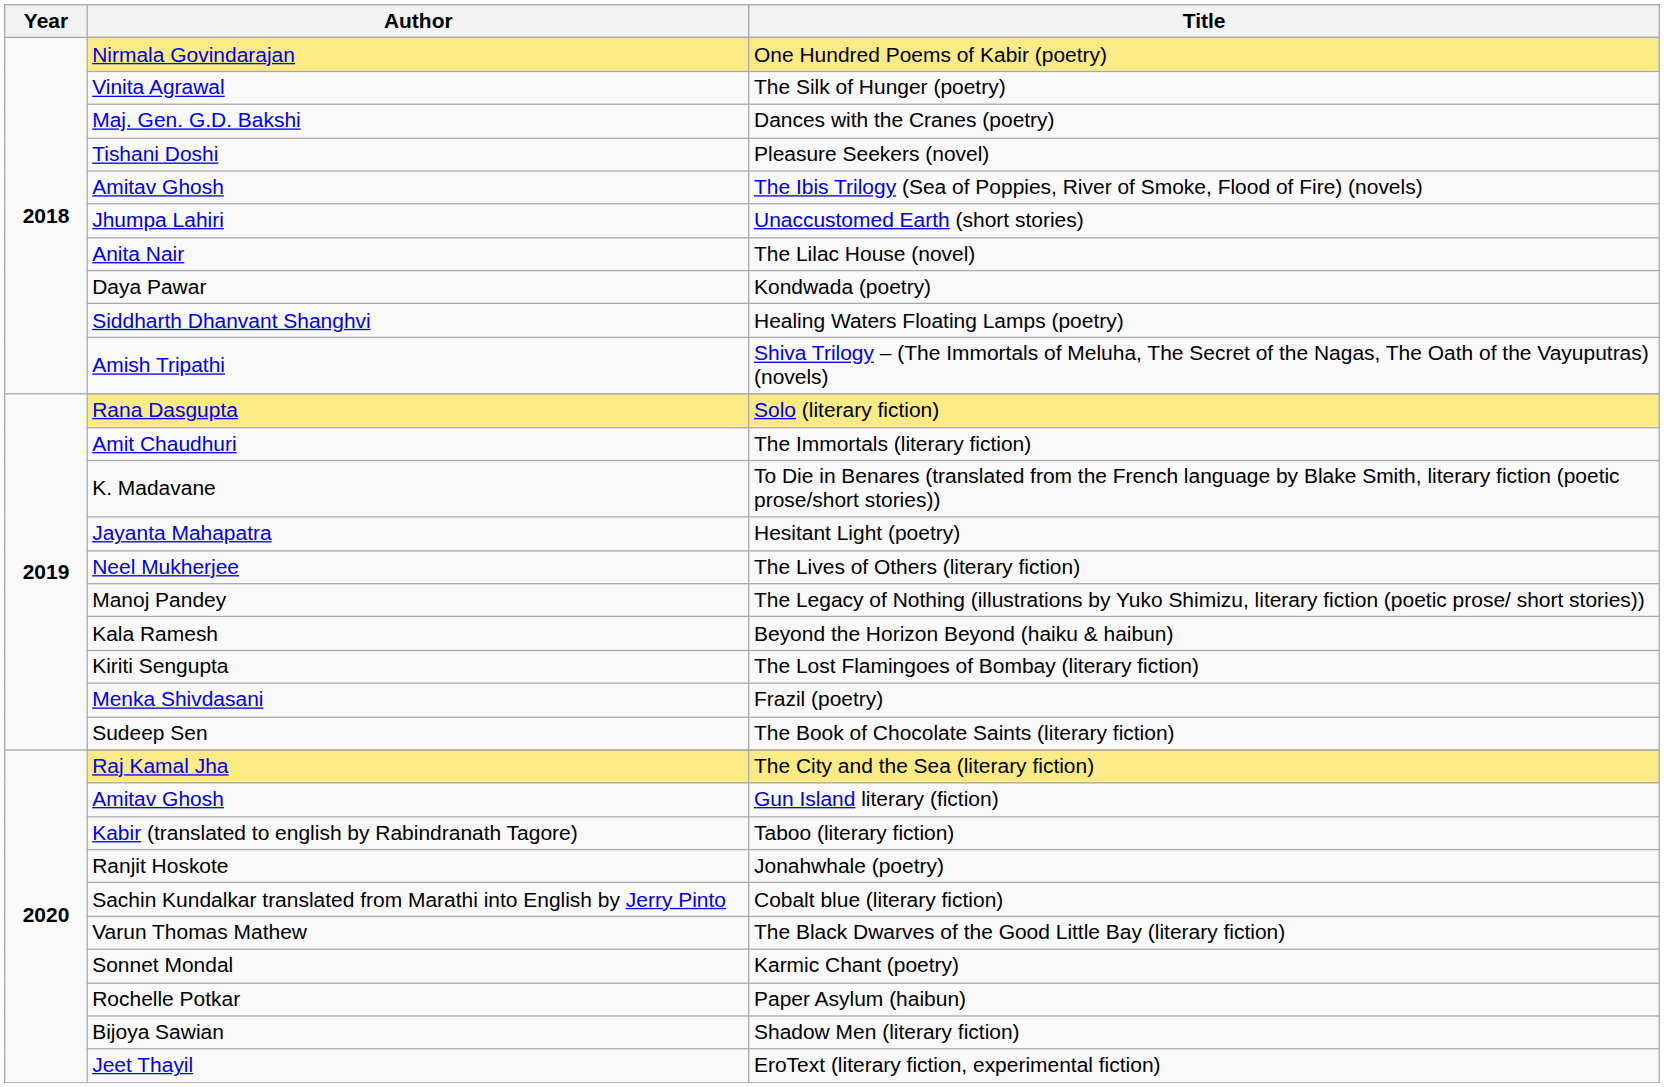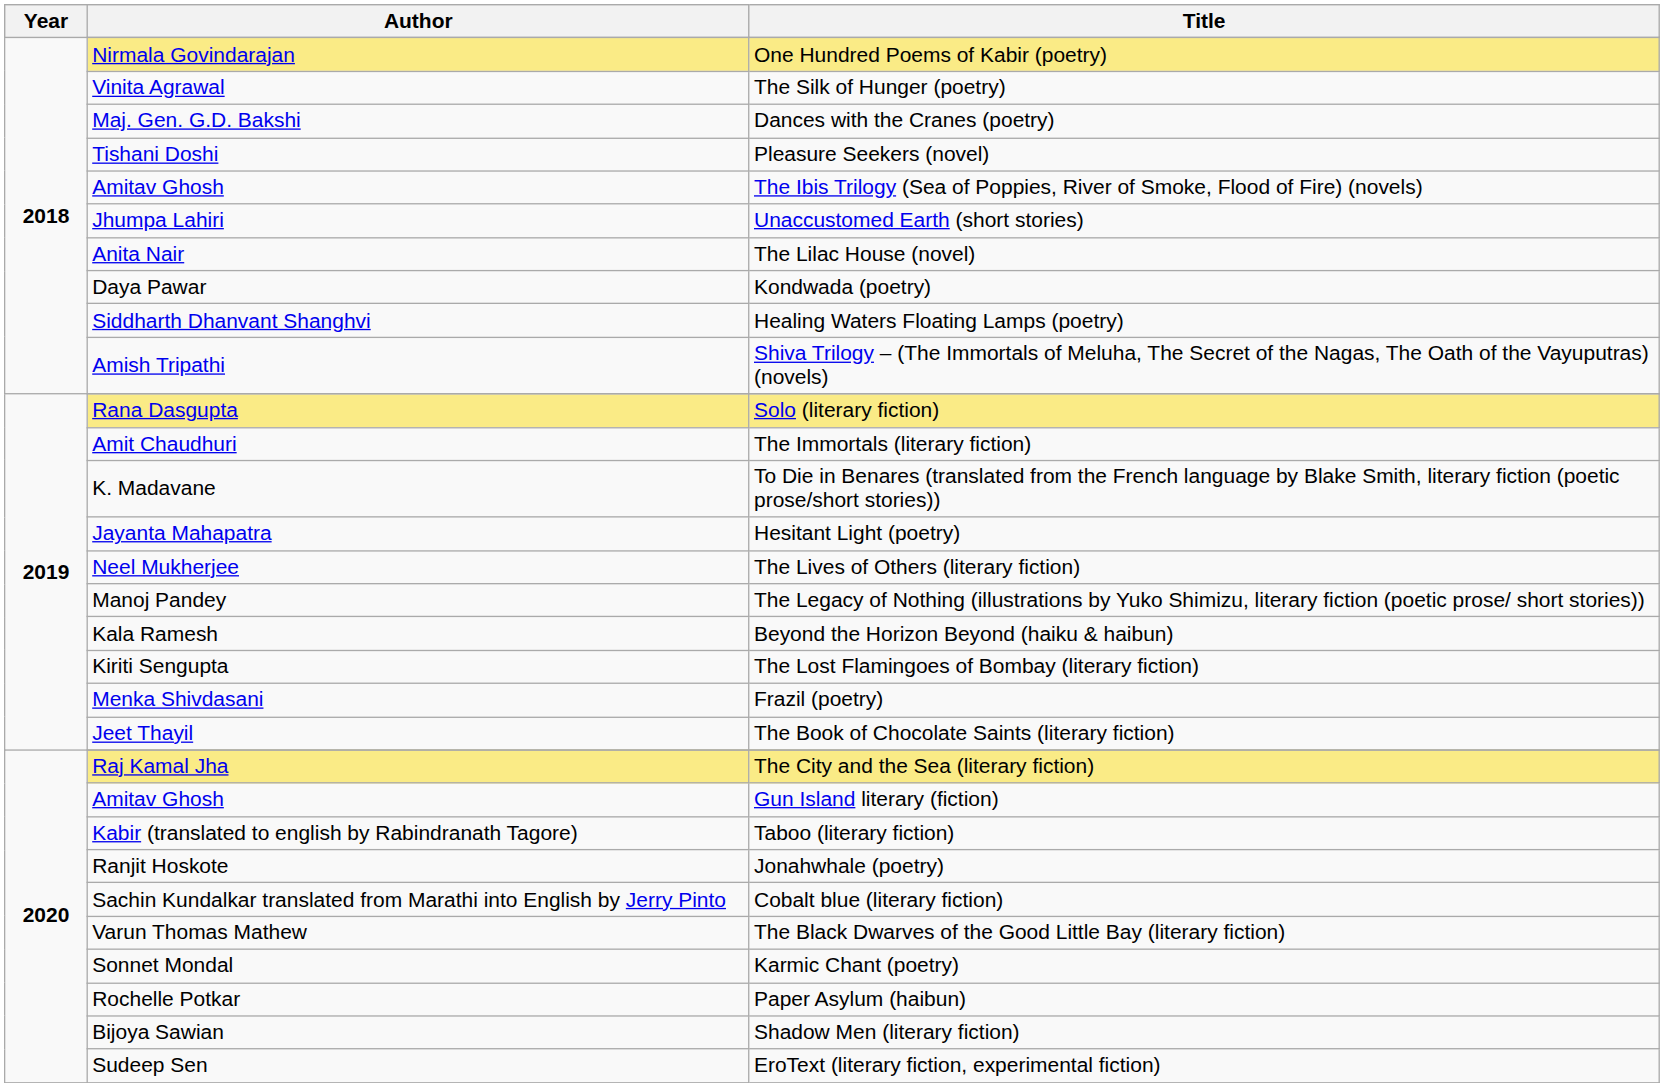(150, 733) Sudeep Sen -> (143, 733) Jeet Thayil
(143, 1065) Jeet Thayil -> (150, 1065) Sudeep Sen
